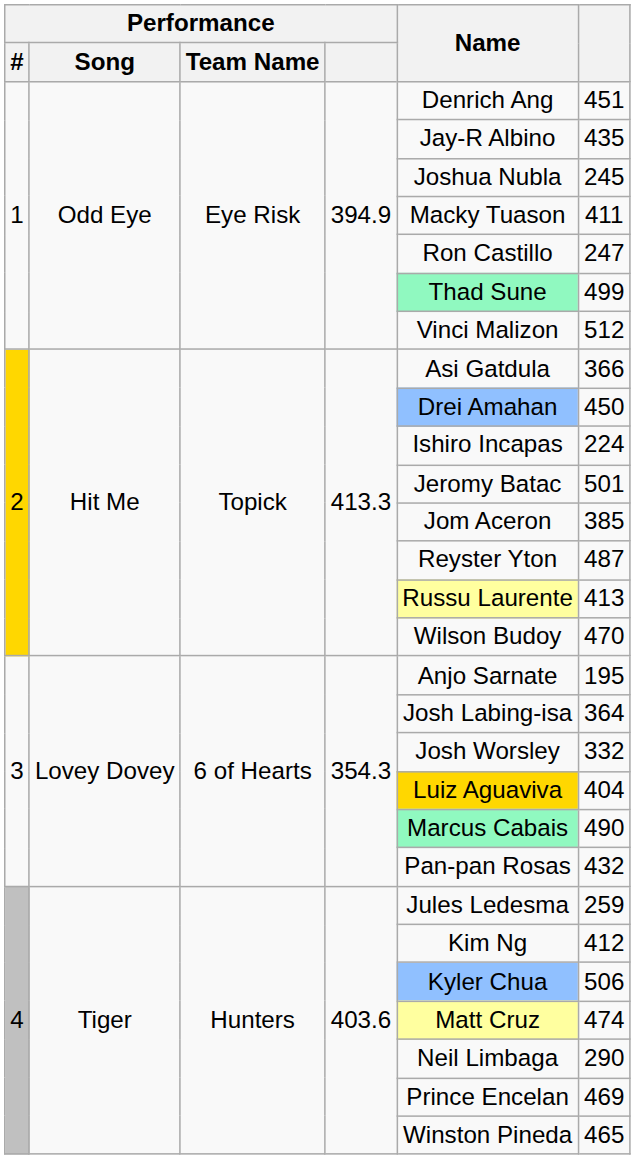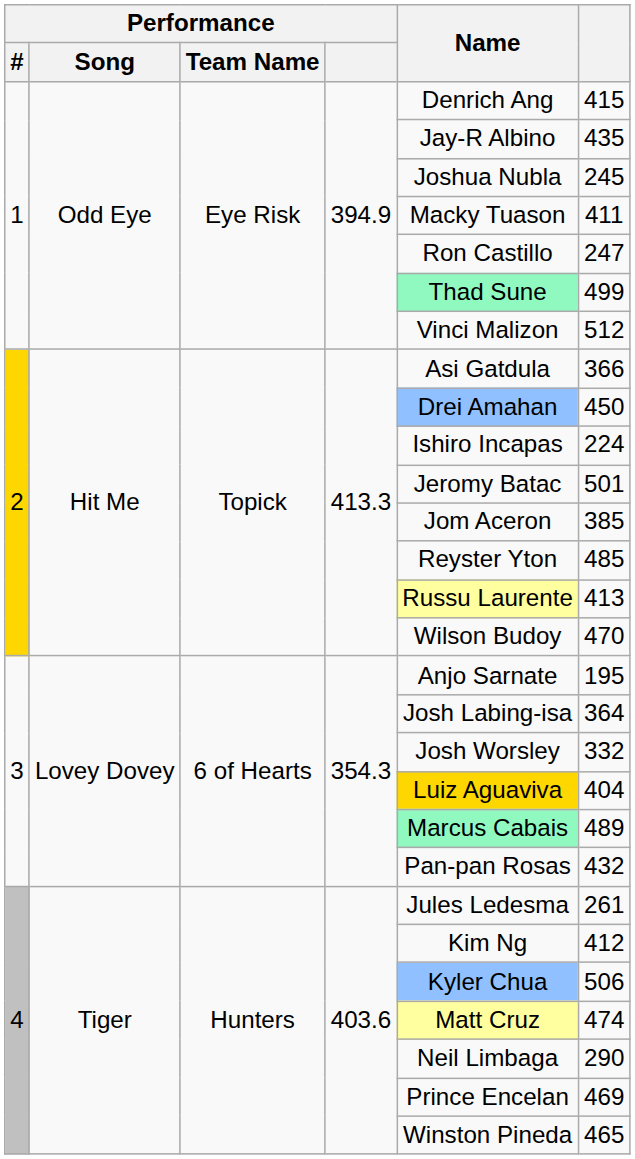(604, 100) 451 -> (604, 100) 415
(604, 560) 487 -> (604, 560) 485
(604, 828) 490 -> (604, 828) 489
(604, 904) 259 -> (604, 904) 261
